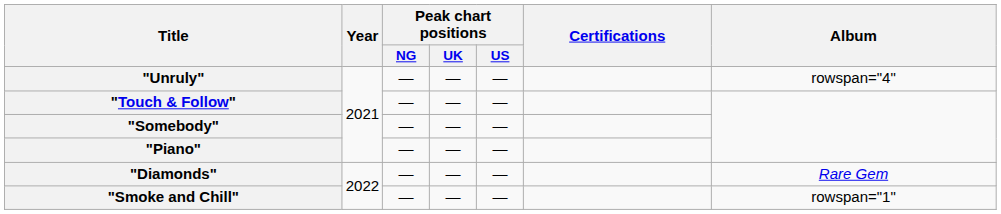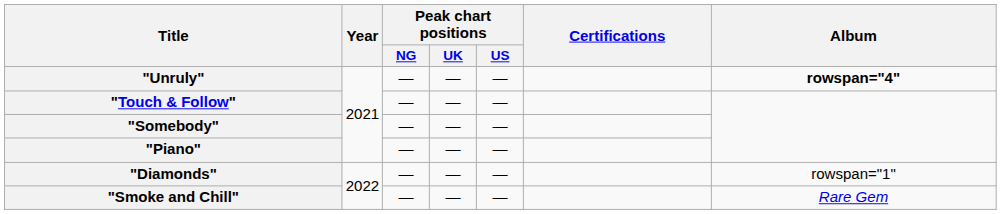(853, 78) normal -> (853, 78) bold
(853, 173) Rare Gem -> (853, 173) rowspan="1"
(853, 197) rowspan="1" -> (853, 197) Rare Gem
